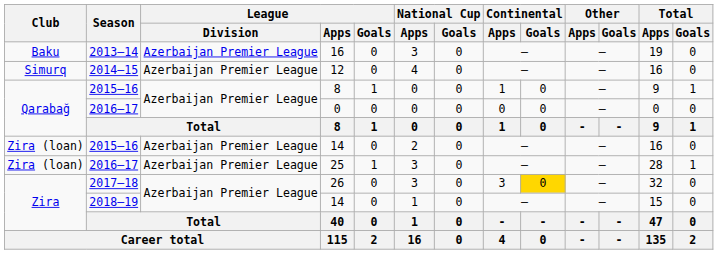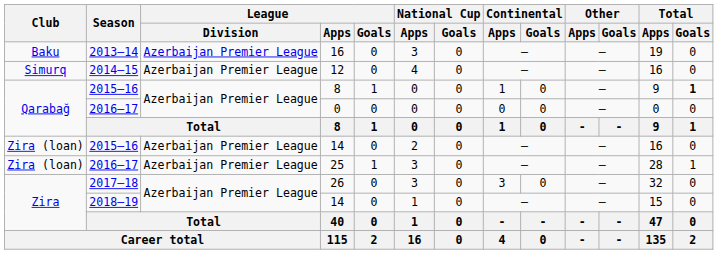(693, 89) normal -> (693, 89) bold
(543, 184) gold background -> (543, 184) no background
